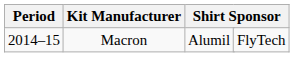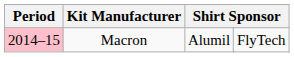(34, 39) no background -> (34, 39) pink background
